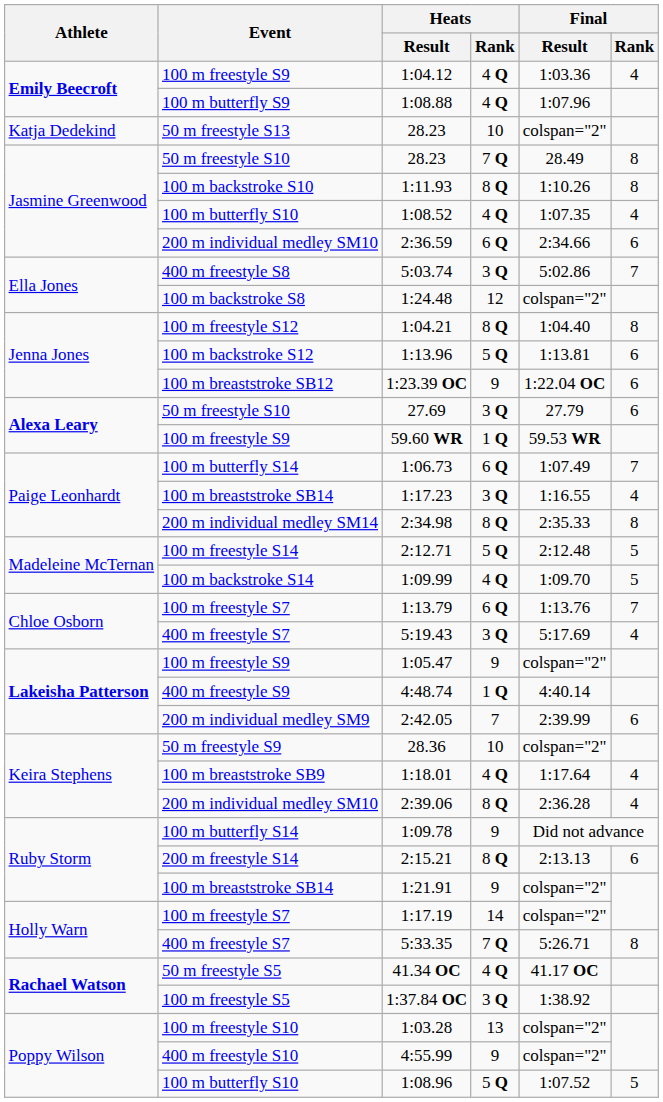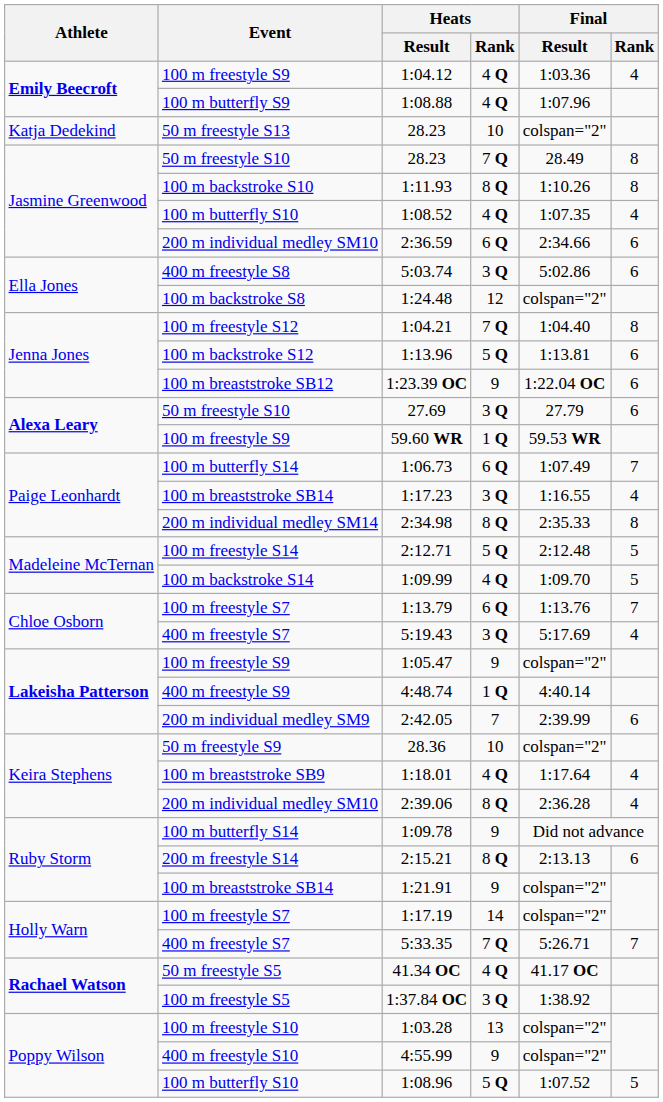(634, 271) 7 -> (634, 271) 6
(495, 327) 8 Q -> (495, 327) 7 Q
(634, 943) 8 -> (634, 943) 7
